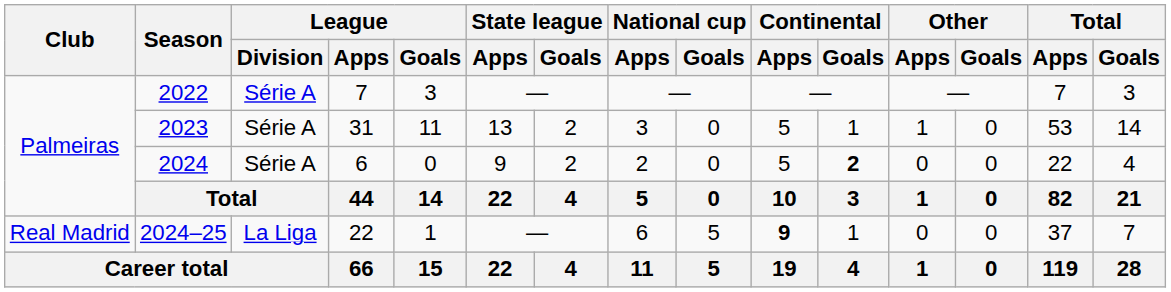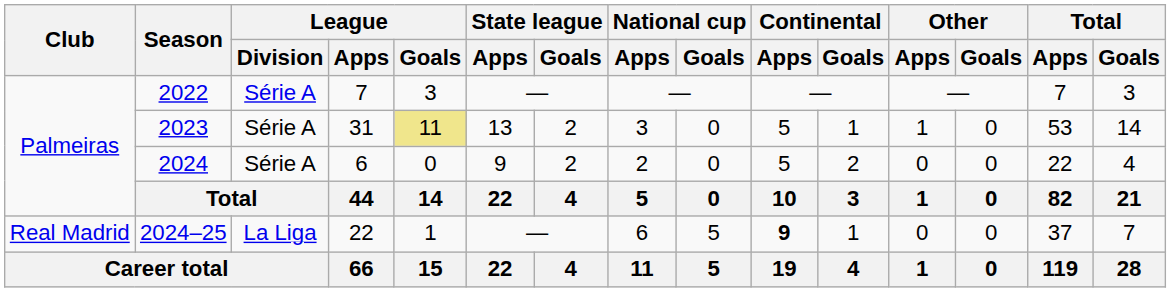(430, 127) no background -> (430, 127) khaki background
(853, 163) bold -> (853, 163) normal
